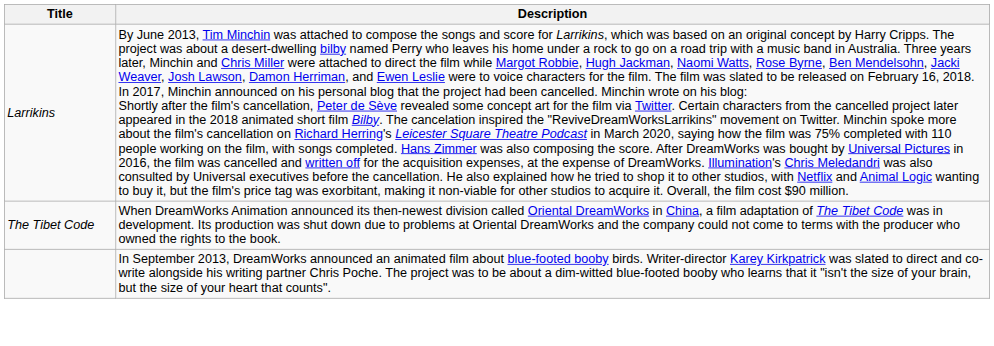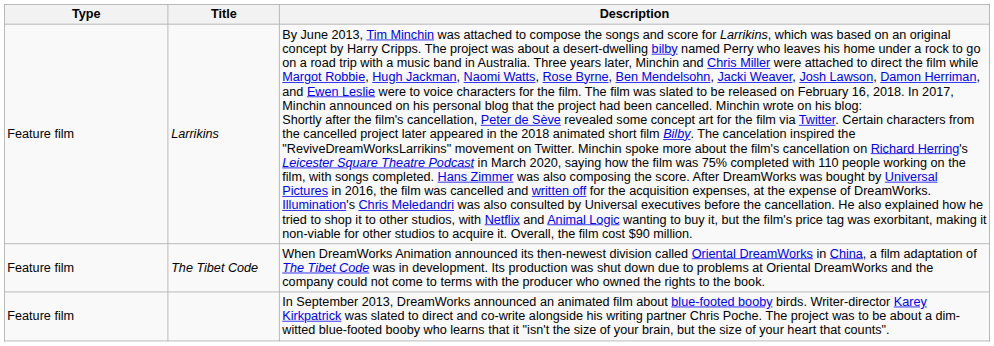+ column: (86, 14)
